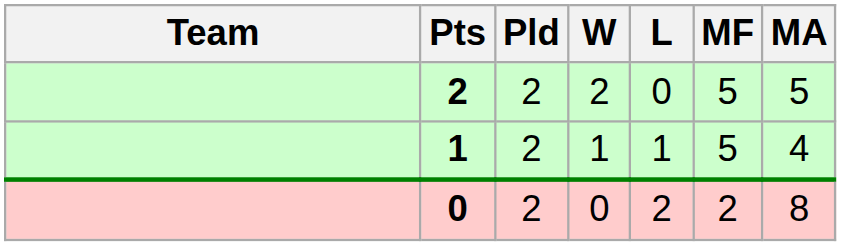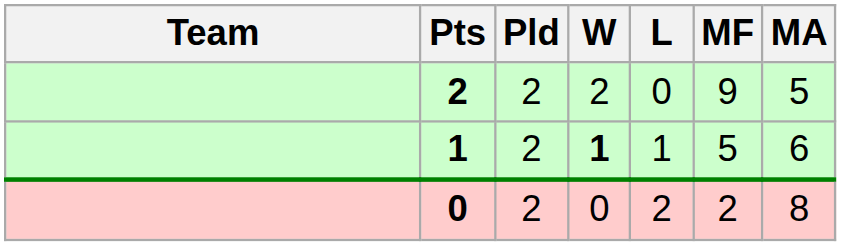(728, 91) 5 -> (728, 91) 9
(599, 149) normal -> (599, 149) bold
(799, 149) 4 -> (799, 149) 6
